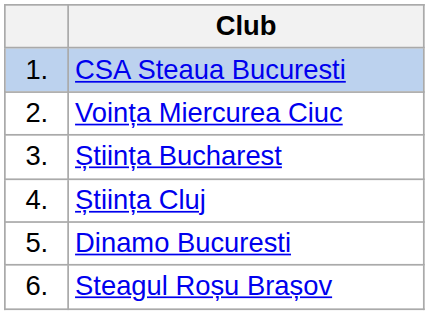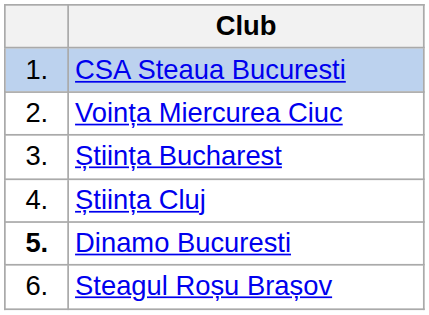(37, 243) normal -> (37, 243) bold
